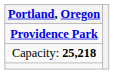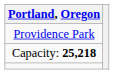(54, 33) bold -> (54, 33) normal
